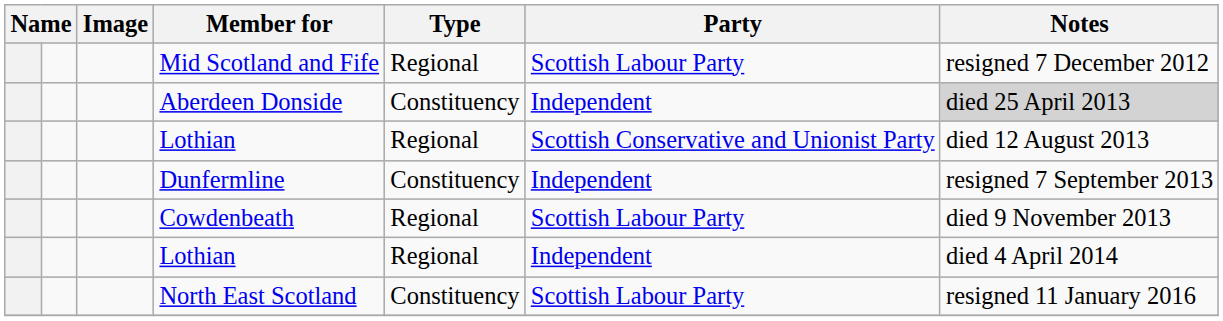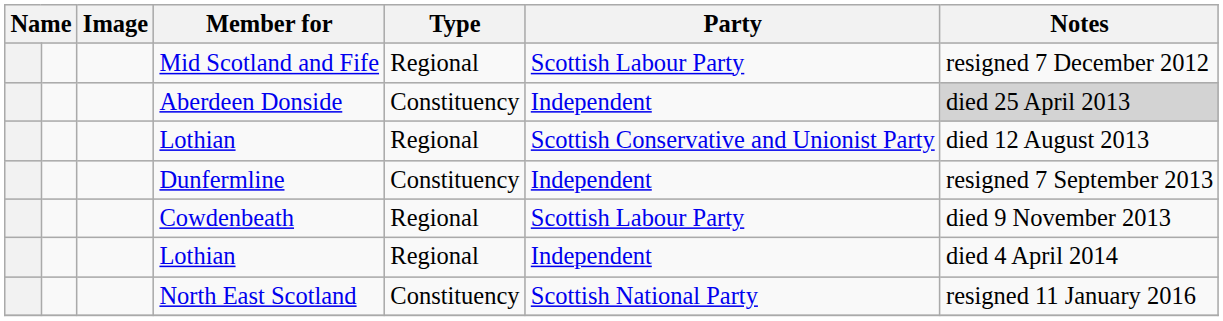(638, 295) Scottish Labour Party -> (644, 295) Scottish National Party
